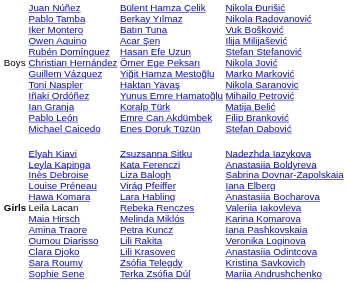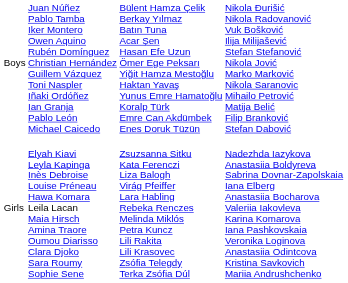(15, 208) bold -> (14, 208) normal
